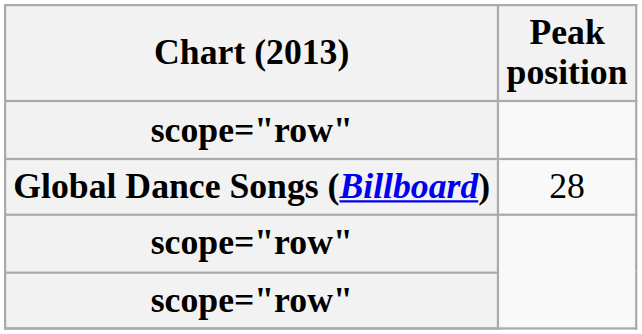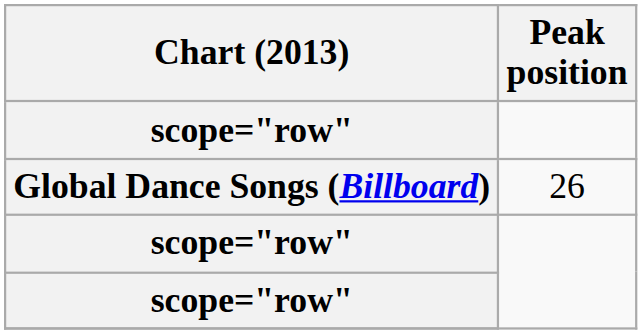(567, 186) 28 -> (567, 186) 26
